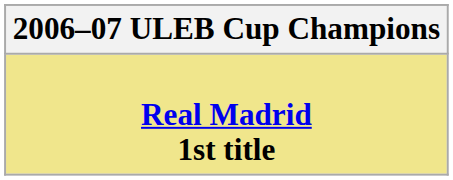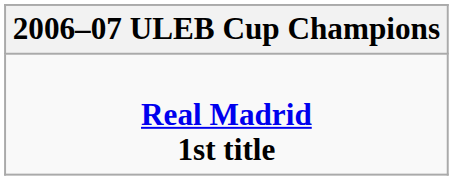(226, 131) khaki background -> (226, 131) no background
